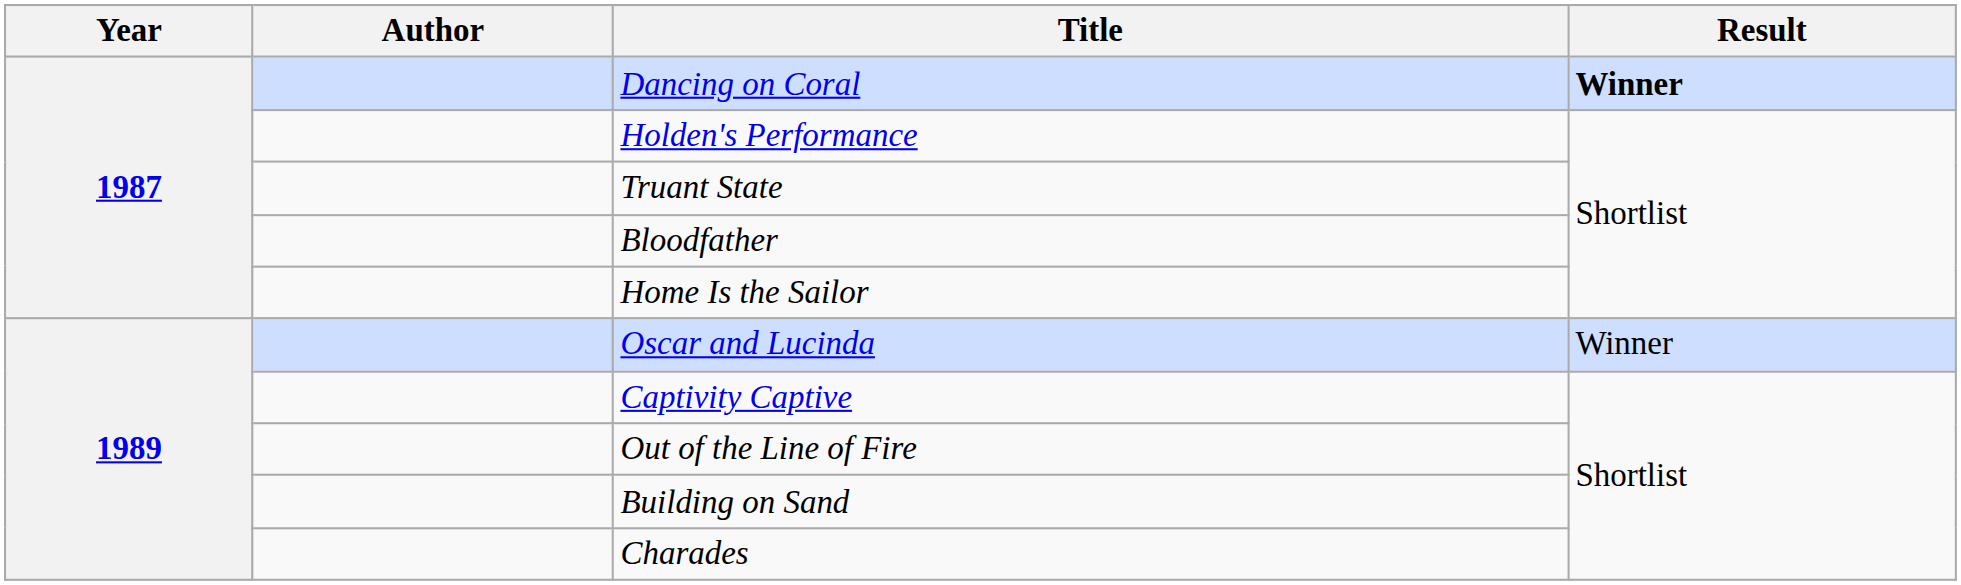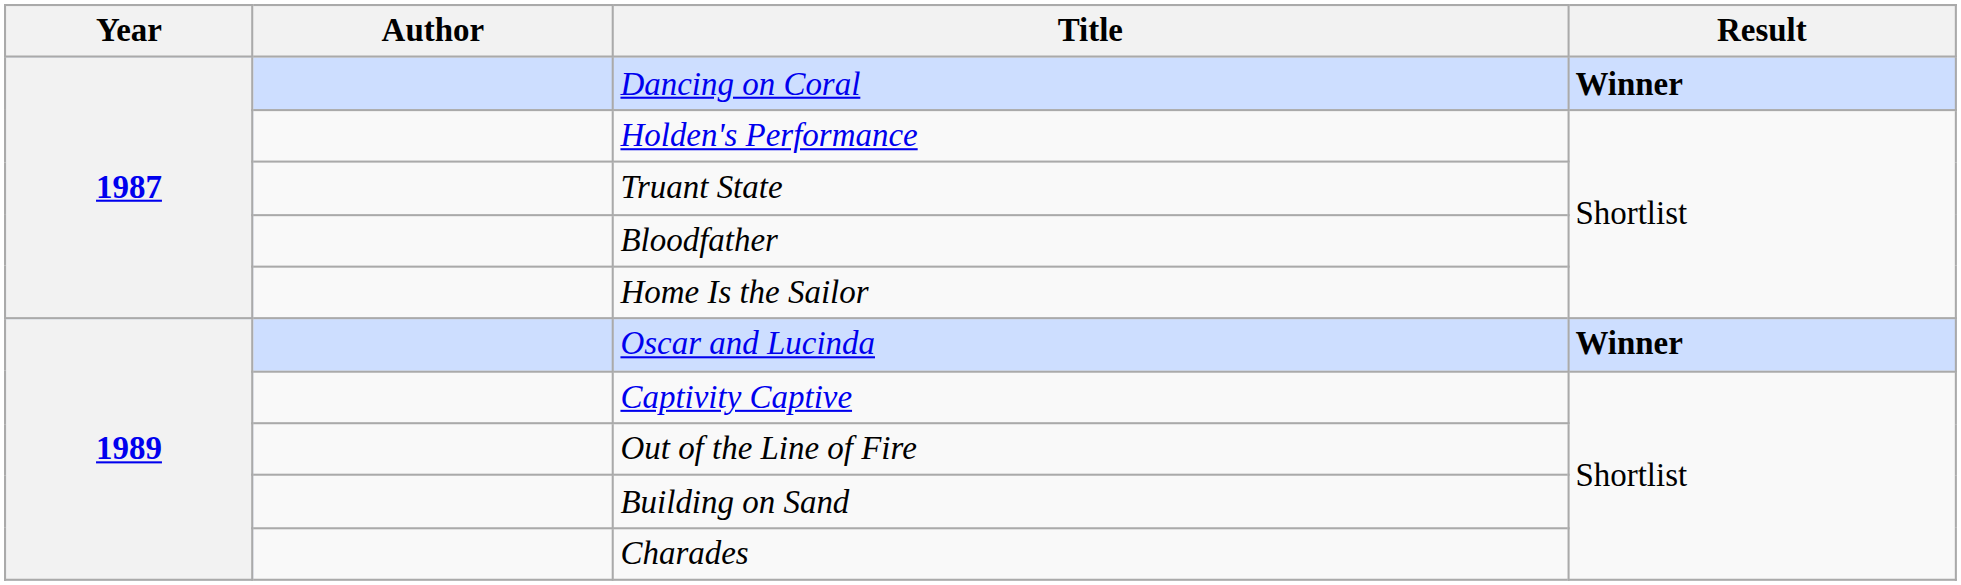(1624, 344) normal -> (1629, 344) bold
